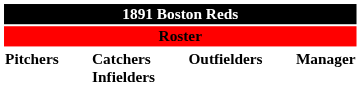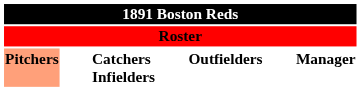(32, 58) no background -> (32, 58) lightsalmon background
